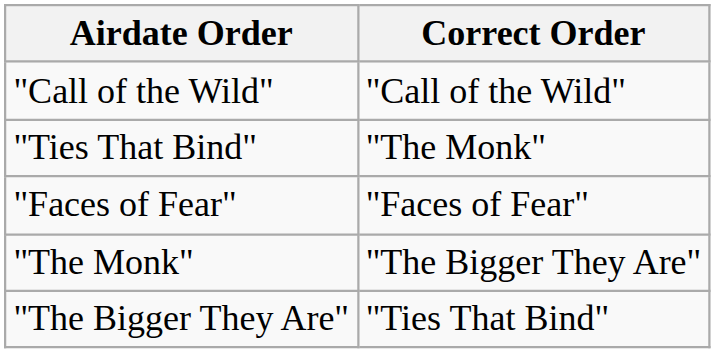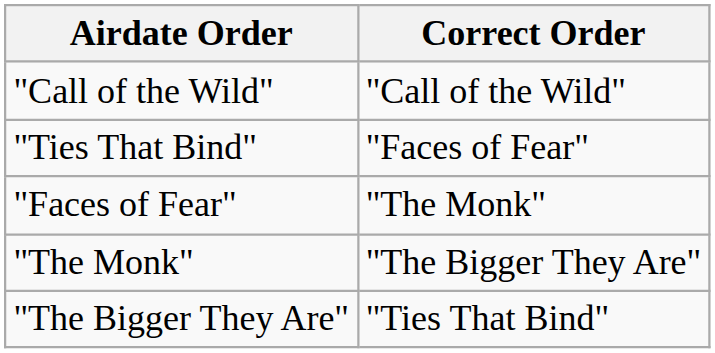(456, 147) "The Monk" -> (477, 147) "Faces of Fear"
(477, 204) "Faces of Fear" -> (456, 204) "The Monk"
